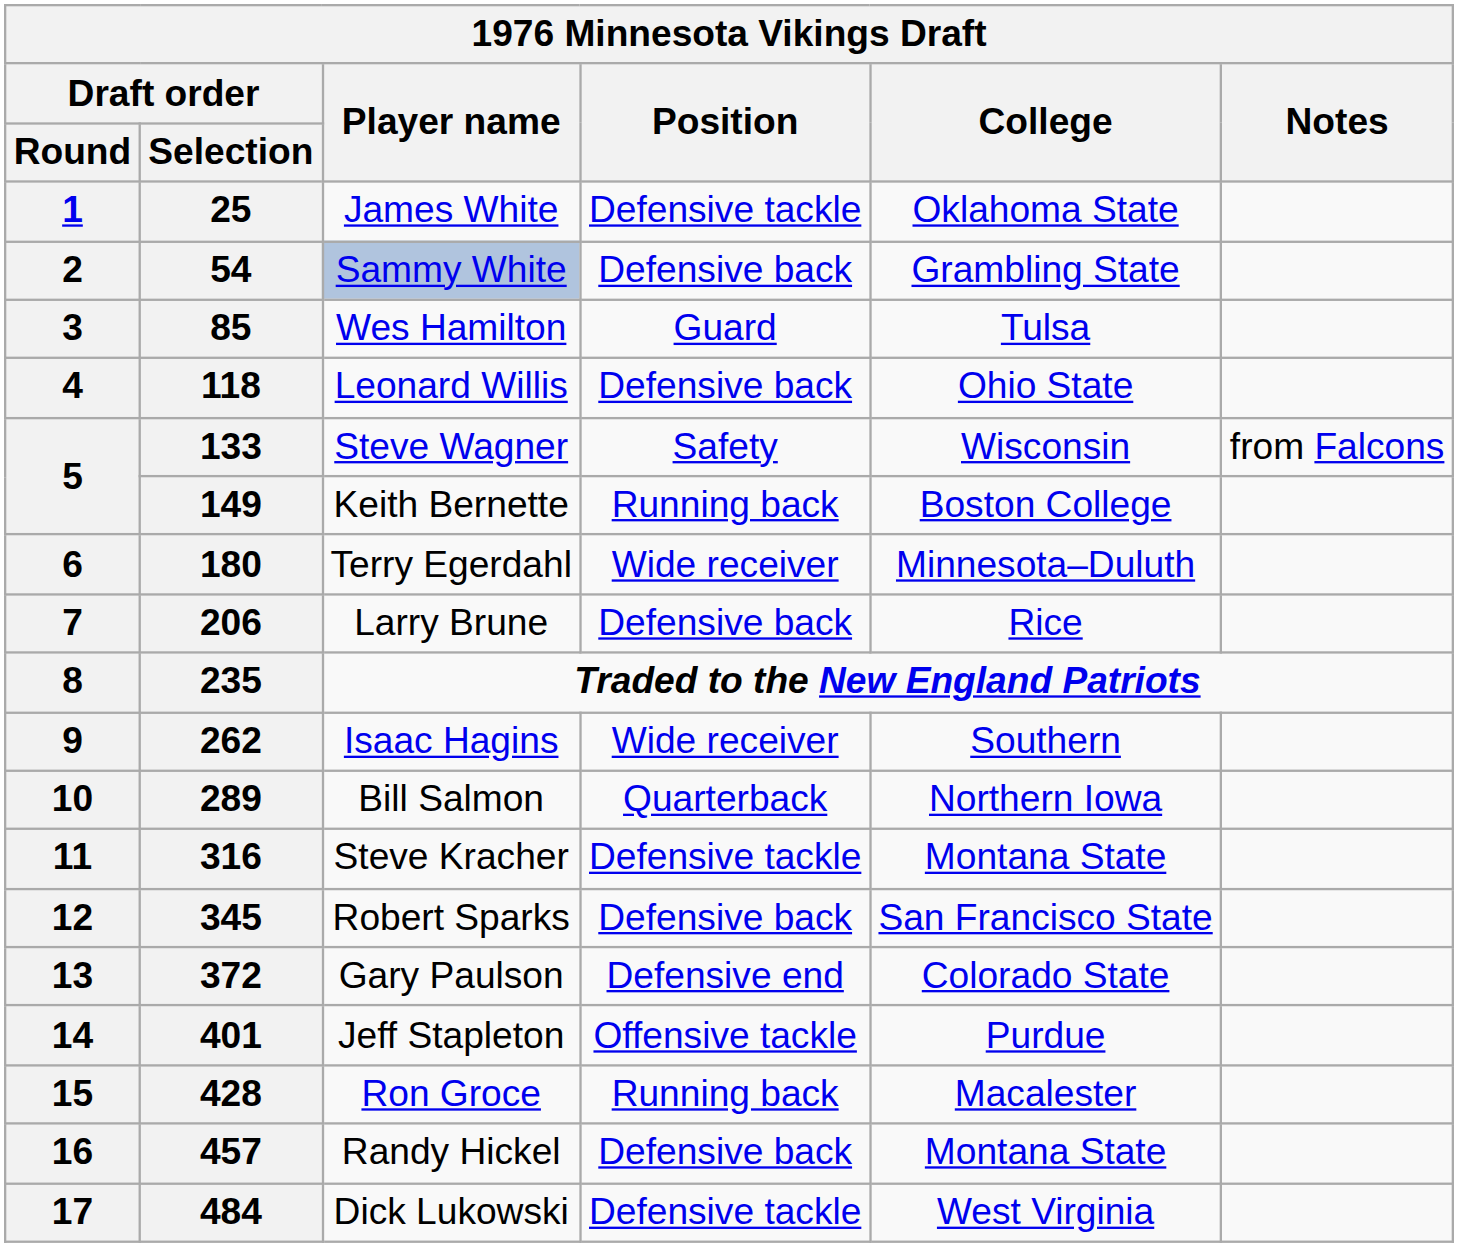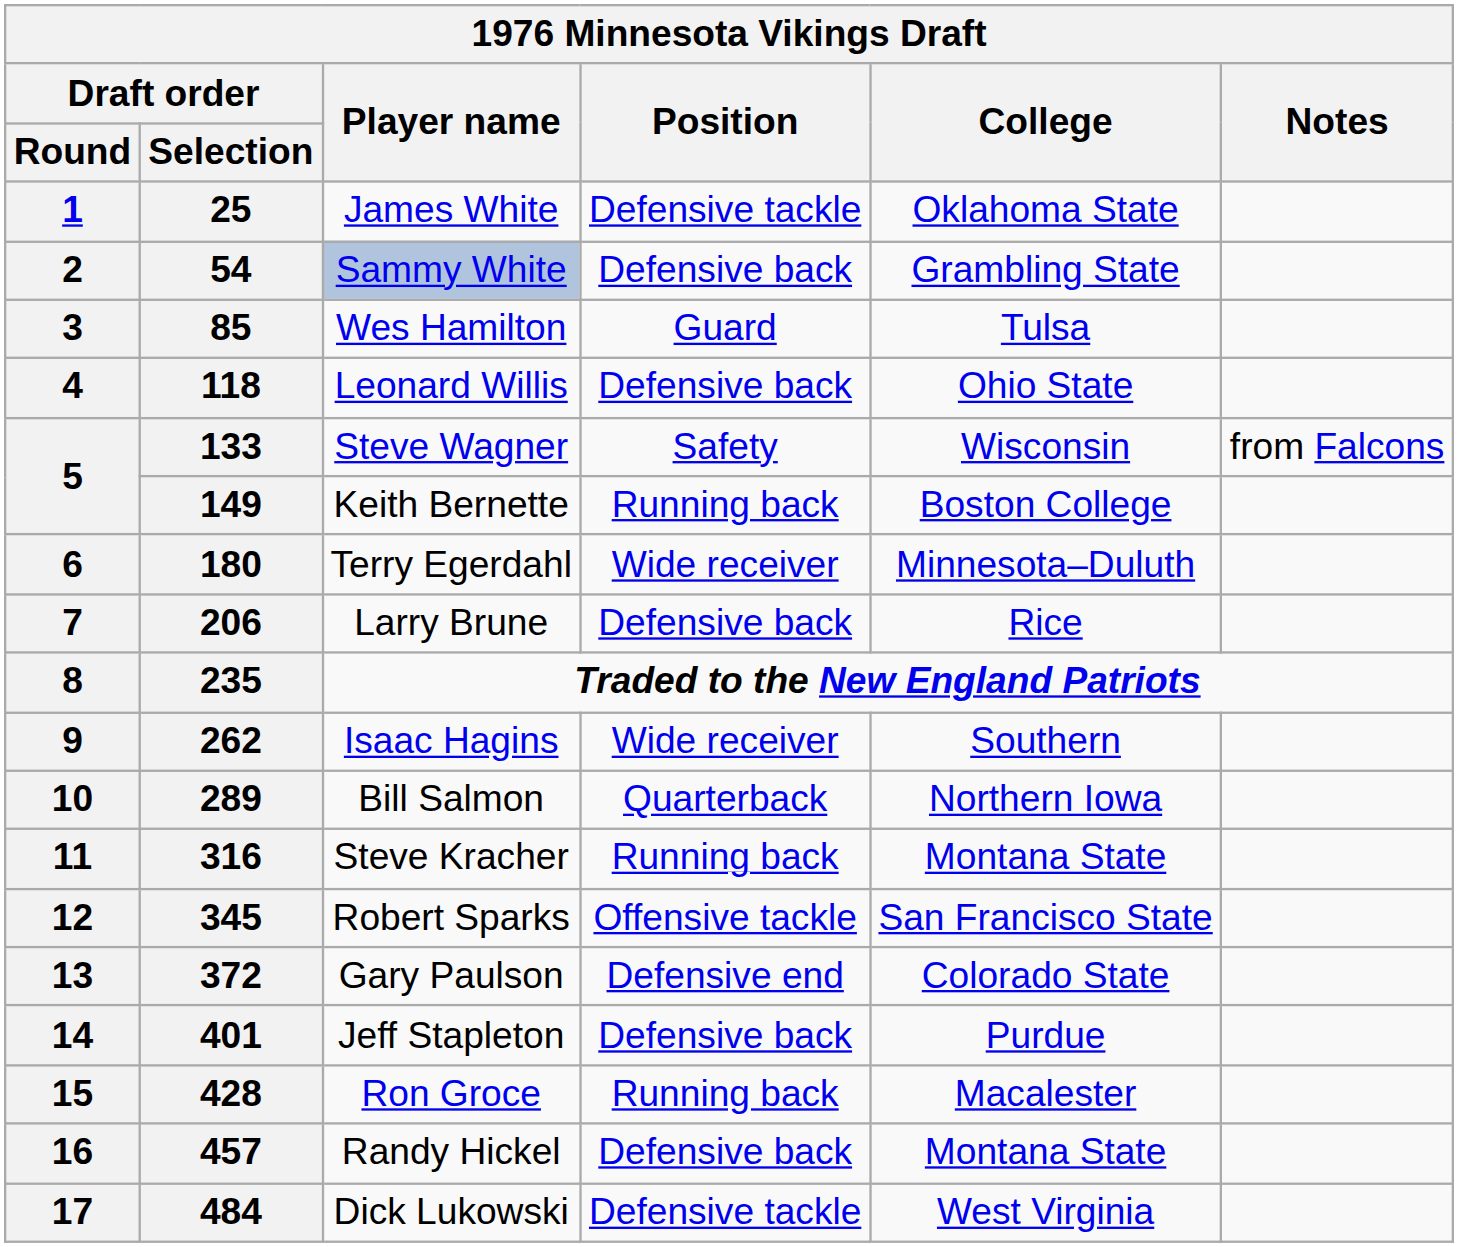(725, 858) Defensive tackle -> (725, 858) Running back
(725, 916) Defensive back -> (725, 916) Offensive tackle
(725, 1034) Offensive tackle -> (725, 1034) Defensive back
